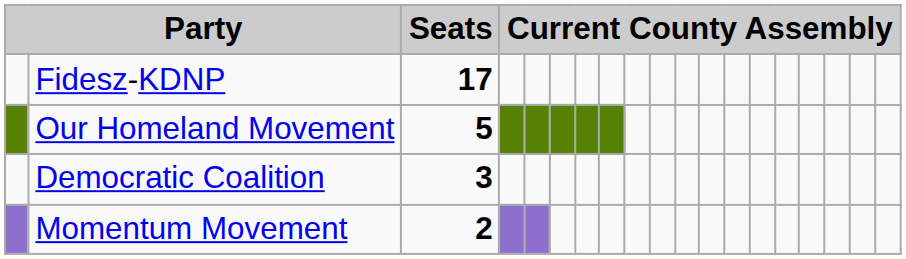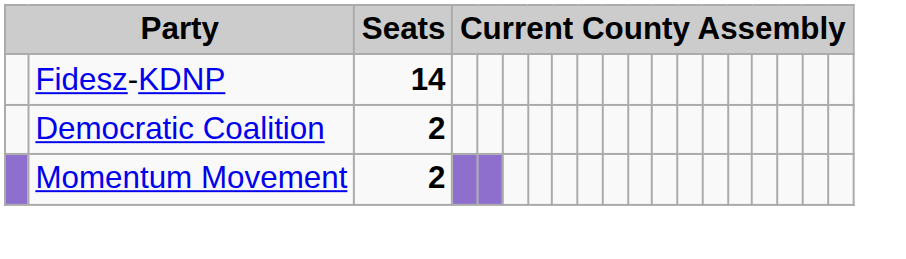(475, 79) 17 -> (428, 79) 14
- row: (215, 128)
(484, 178) 3 -> (437, 128) 2
